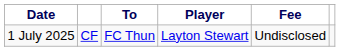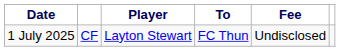columns swapped: (205, 14) <-> (130, 14)
